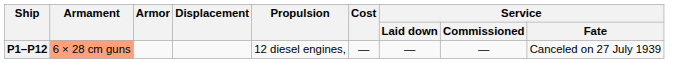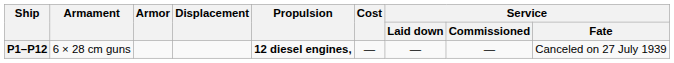(92, 49) lightsalmon background -> (92, 49) no background
(300, 49) normal -> (303, 49) bold
